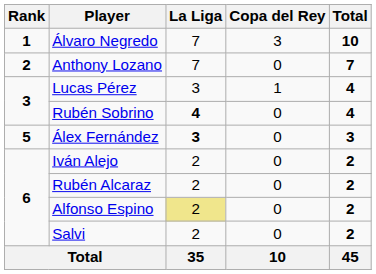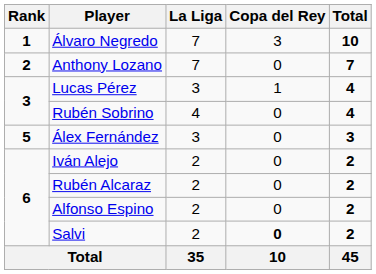(196, 112) bold -> (196, 112) normal
(196, 137) bold -> (196, 137) normal
(196, 209) khaki background -> (196, 209) no background
(277, 233) normal -> (277, 233) bold
